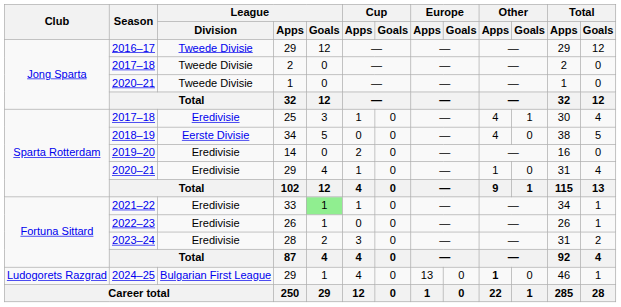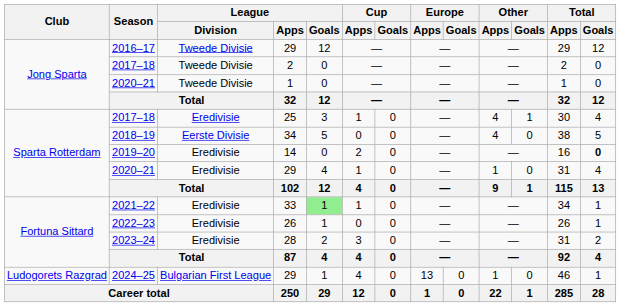(598, 153) normal -> (598, 153) bold
(495, 275) bold -> (495, 275) normal
